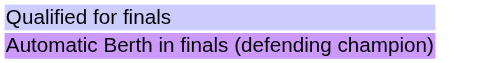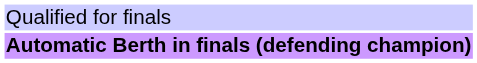(220, 45) normal -> (239, 45) bold
